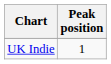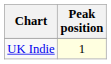(82, 48) no background -> (82, 48) lightyellow background
